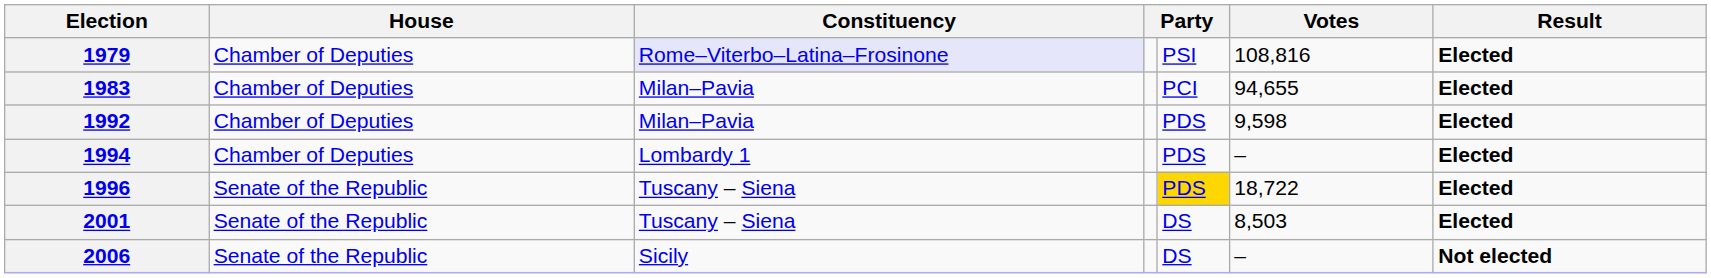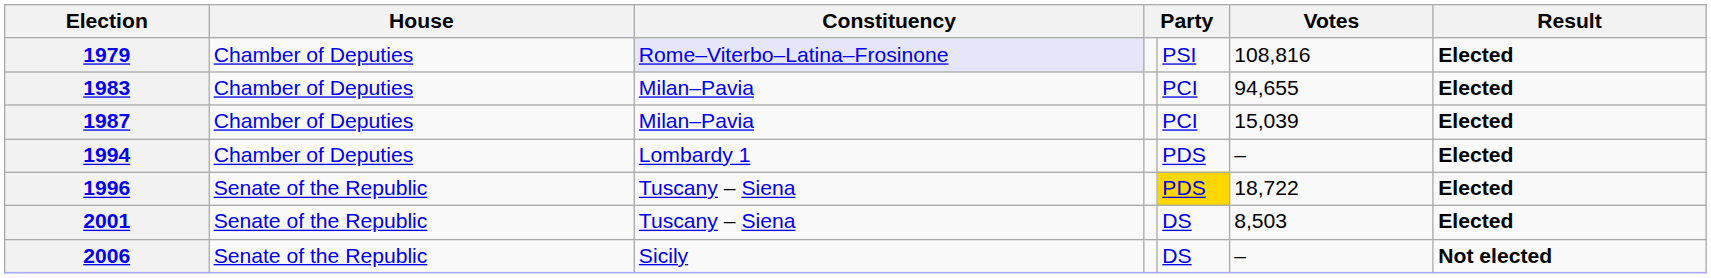+ row: (107, 121)
- row: (107, 121)
